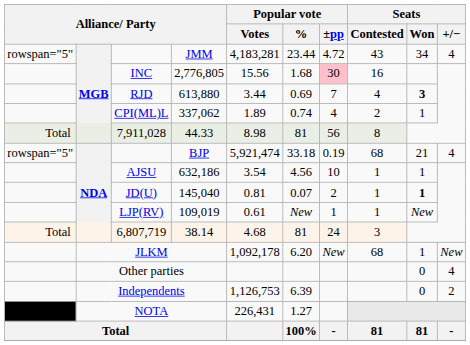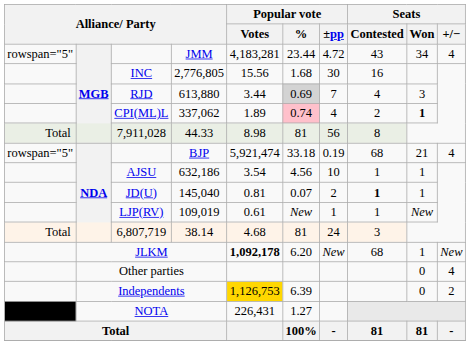(334, 73) pink background -> (334, 73) no background
(301, 93) no background -> (301, 93) lightgrey background
(422, 93) bold -> (422, 93) normal
(301, 113) no background -> (301, 113) pink background
(422, 113) normal -> (422, 113) bold
(377, 192) normal -> (377, 192) bold
(422, 192) bold -> (422, 192) normal
(255, 251) normal -> (255, 251) bold
(255, 291) no background -> (255, 291) gold background
